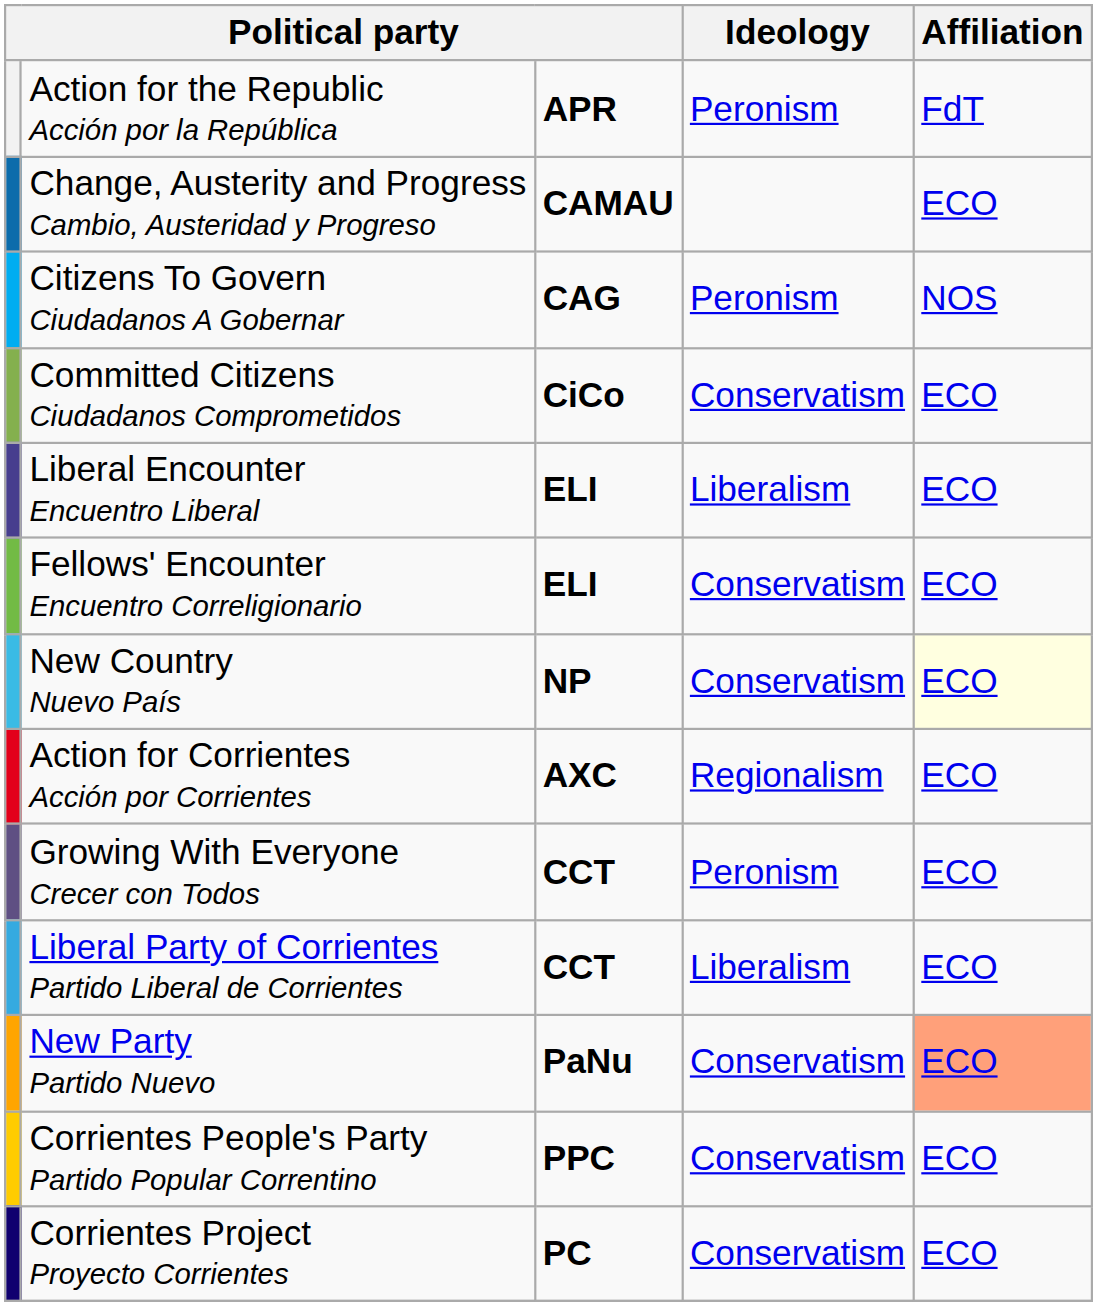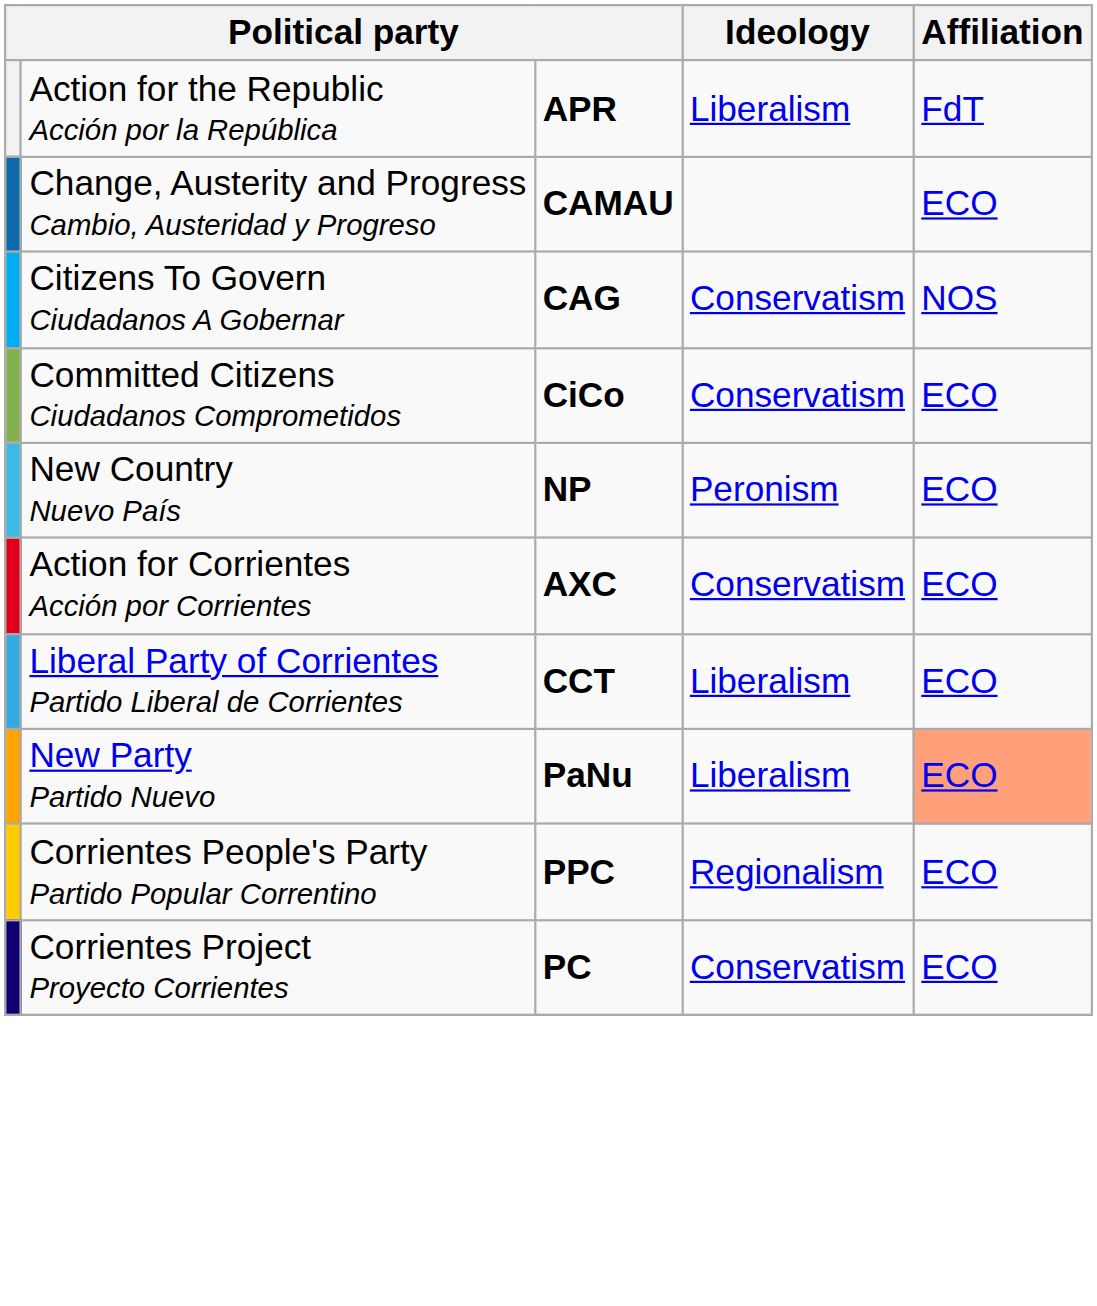(764, 108) Peronism -> (770, 108) Liberalism
(764, 298) Peronism -> (797, 298) Conservatism
- row: (167, 489)
- row: (196, 585)
(797, 680) Conservatism -> (764, 489) Peronism
(959, 680) lightyellow background -> (959, 489) no background
(787, 776) Regionalism -> (797, 585) Conservatism
- row: (214, 871)
(797, 1062) Conservatism -> (770, 776) Liberalism
(797, 1157) Conservatism -> (787, 871) Regionalism
